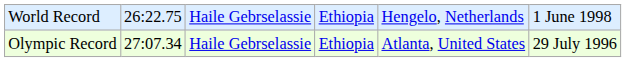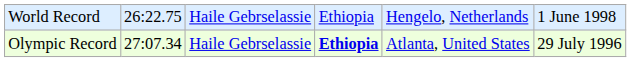(346, 43) normal -> (349, 43) bold
